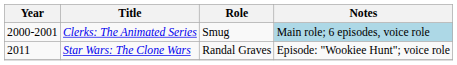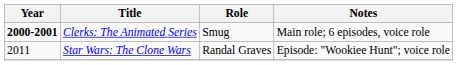(32, 32) normal -> (32, 32) bold
(353, 32) lightblue background -> (353, 32) no background
